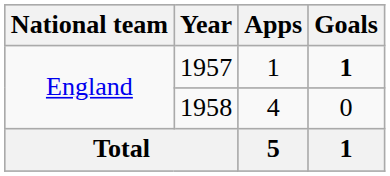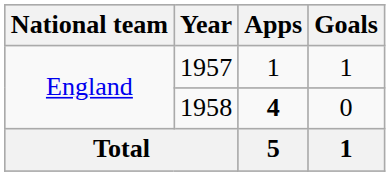(346, 66) bold -> (346, 66) normal
(273, 107) normal -> (273, 107) bold
